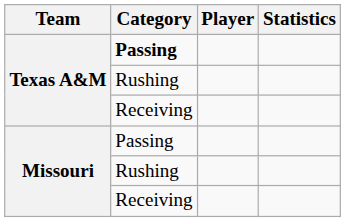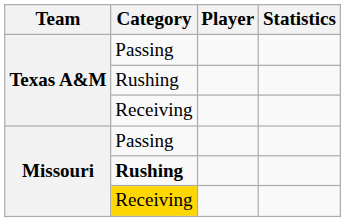(146, 49) bold -> (144, 49) normal
(147, 170) normal -> (149, 170) bold
(154, 200) no background -> (154, 200) gold background
